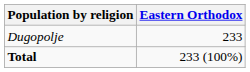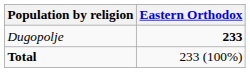(232, 36) normal -> (232, 36) bold
